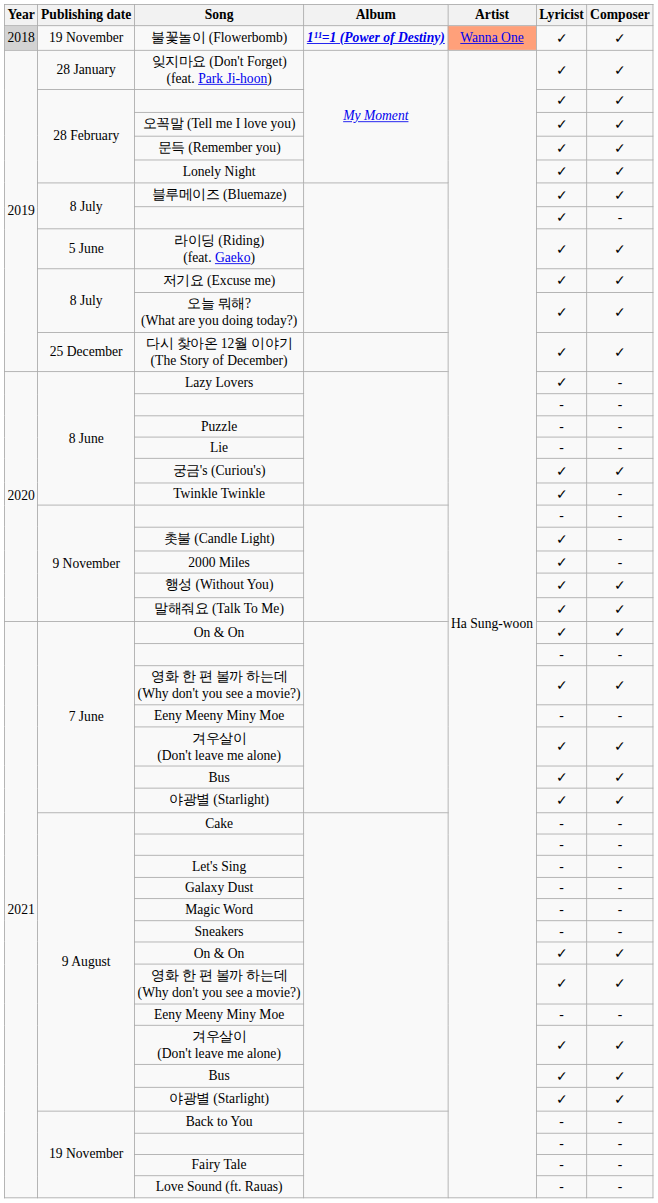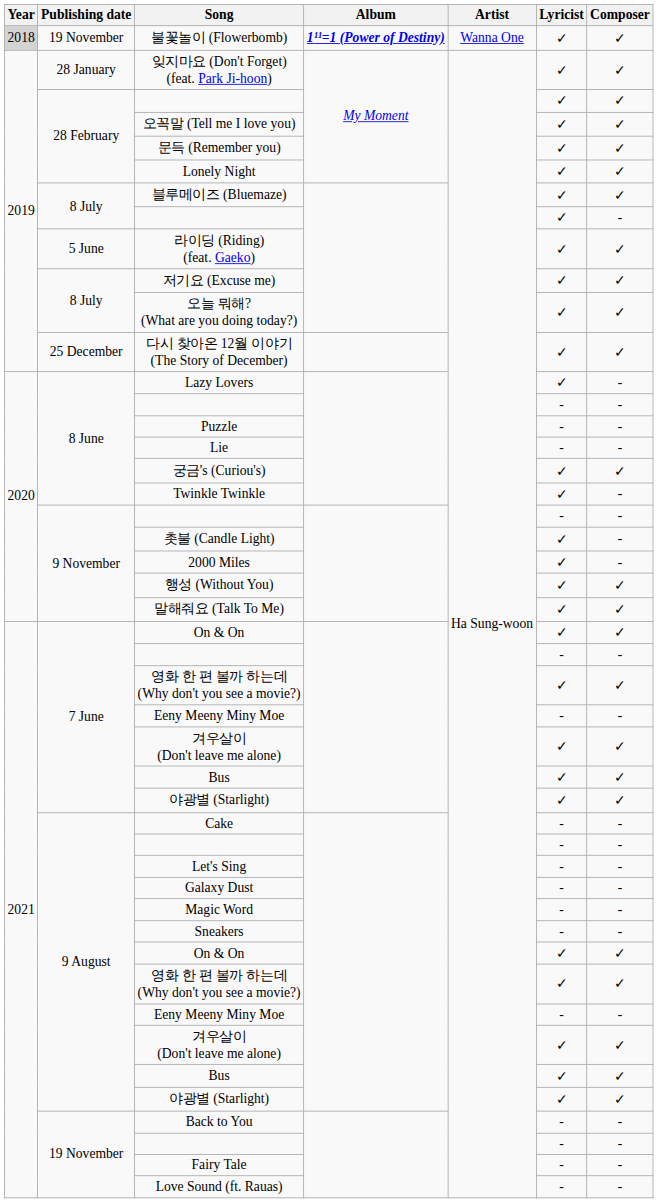(492, 38) lightsalmon background -> (492, 38) no background
